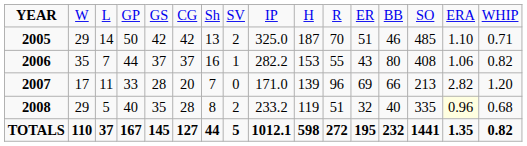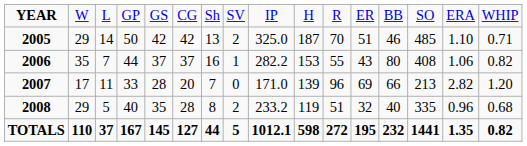(461, 107) lightyellow background -> (461, 107) no background
